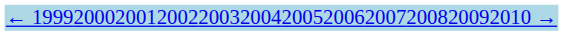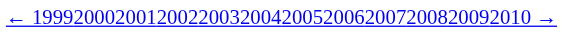(281, 17) lightblue background -> (281, 17) no background
